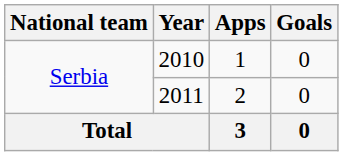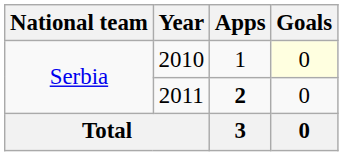(304, 58) no background -> (304, 58) lightyellow background
(240, 95) normal -> (240, 95) bold
